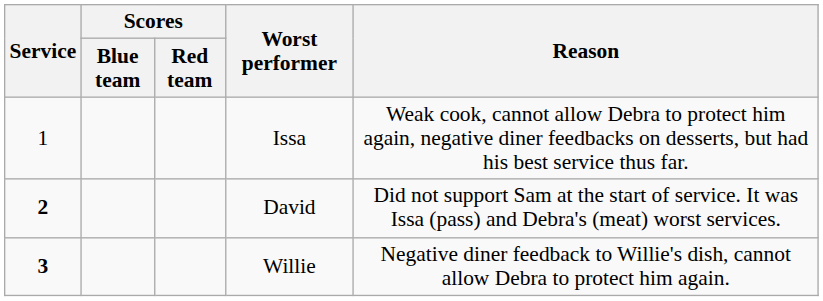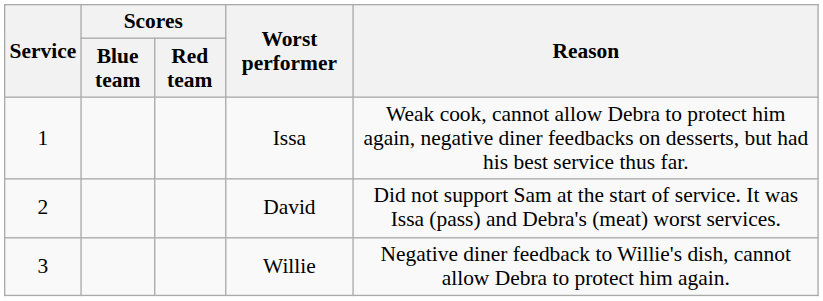(43, 207) bold -> (43, 207) normal
(43, 266) bold -> (43, 266) normal
